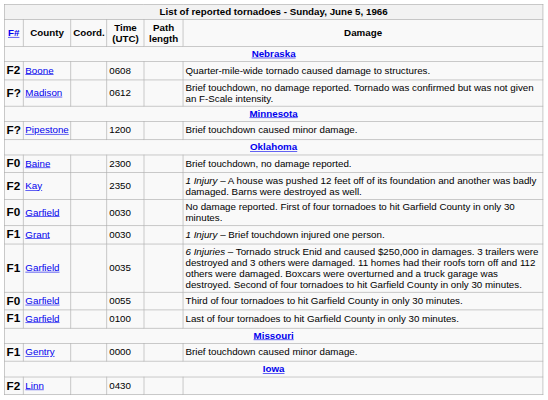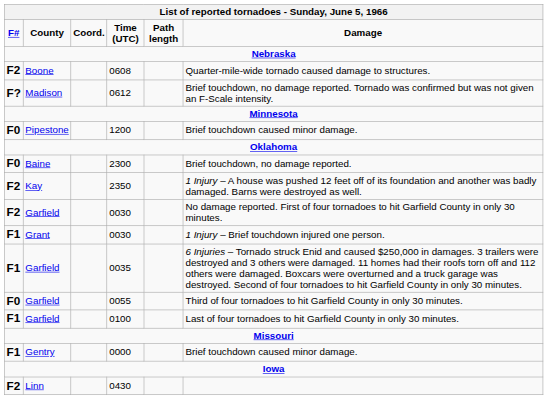(14, 130) F? -> (13, 130) F0
(13, 212) F0 -> (13, 212) F2
